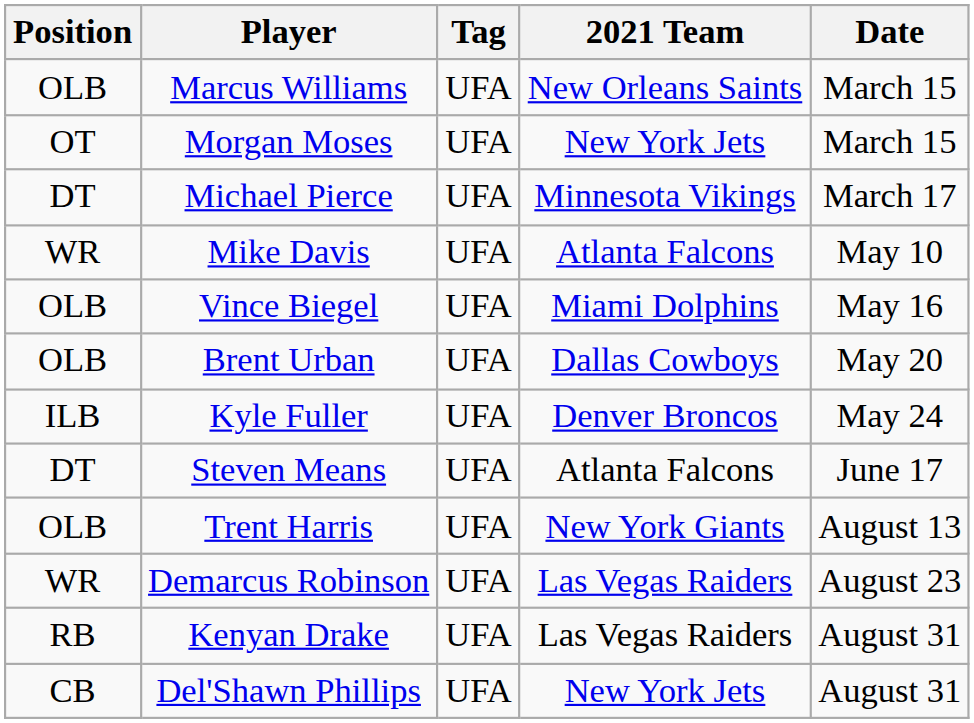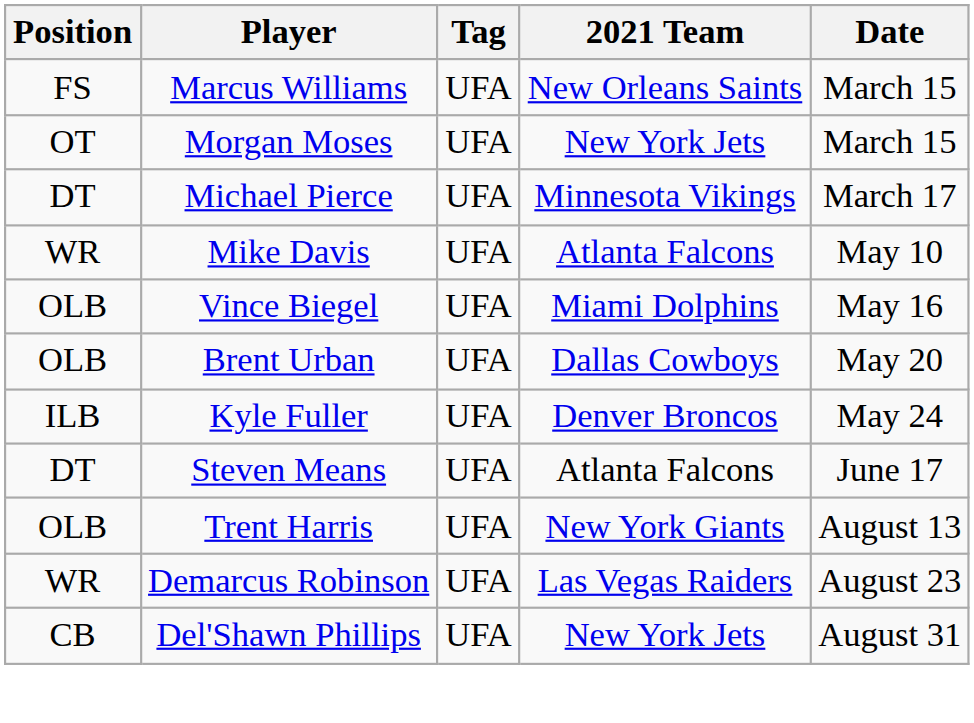(73, 86) OLB -> (73, 86) FS
- row: (289, 634)
